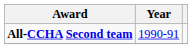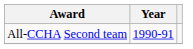(70, 33) bold -> (67, 33) normal
